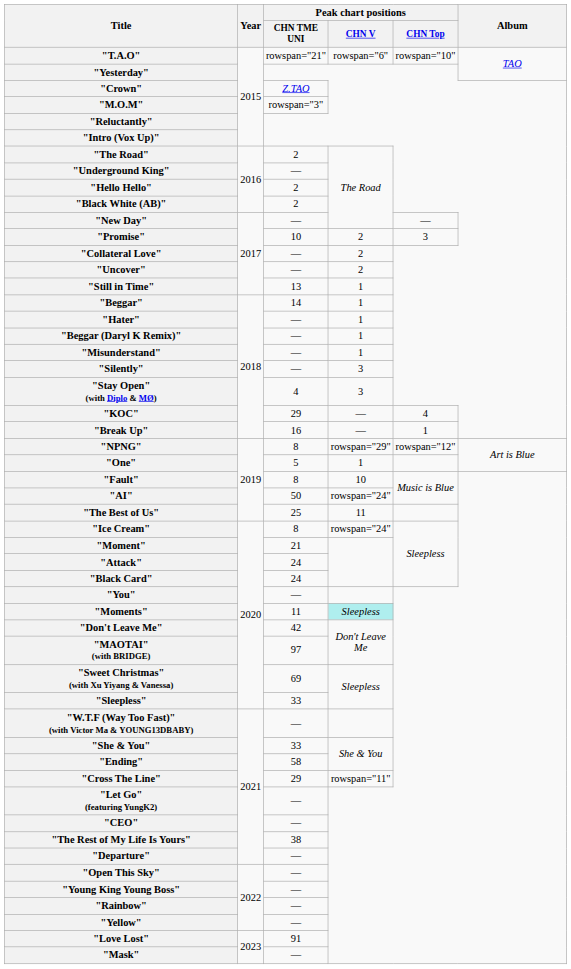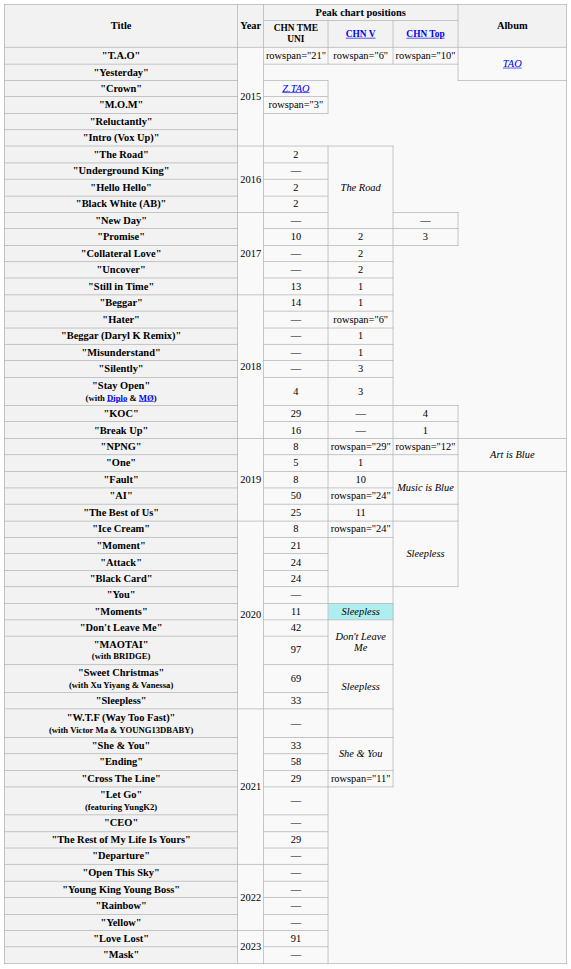(361, 319) 1 -> (361, 319) rowspan="6"
(296, 839) 38 -> (296, 839) 29
